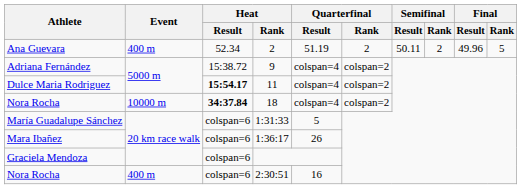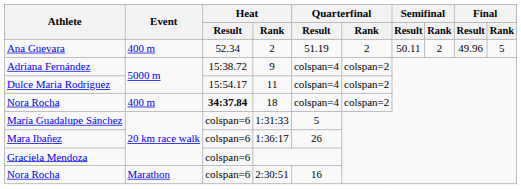(228, 85) bold -> (228, 85) normal
(147, 103) 10000 m -> (141, 103) 400 m
(141, 175) 400 m -> (149, 175) Marathon
